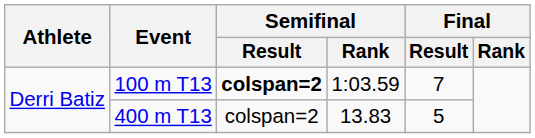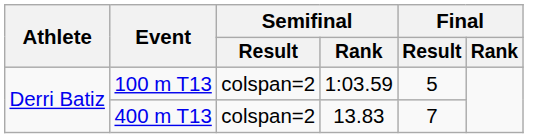(272, 84) bold -> (268, 84) normal
(439, 84) 7 -> (432, 84) 5
(439, 116) 5 -> (432, 116) 7
